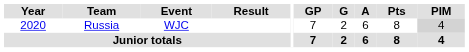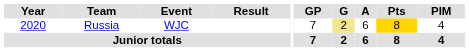(344, 25) no background -> (344, 25) khaki background
(397, 25) no background -> (397, 25) gold background
(441, 25) lightgrey background -> (441, 25) no background
